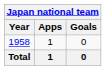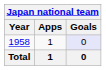(84, 42) no background -> (84, 42) lavender background
